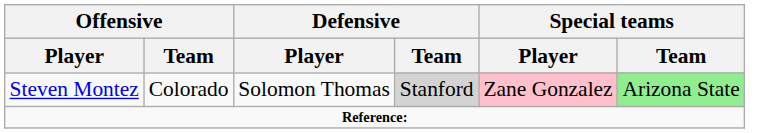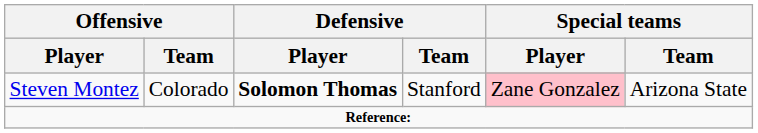(314, 89) normal -> (318, 89) bold
(437, 89) lightgrey background -> (444, 89) no background
(681, 89) lightgreen background -> (688, 89) no background
